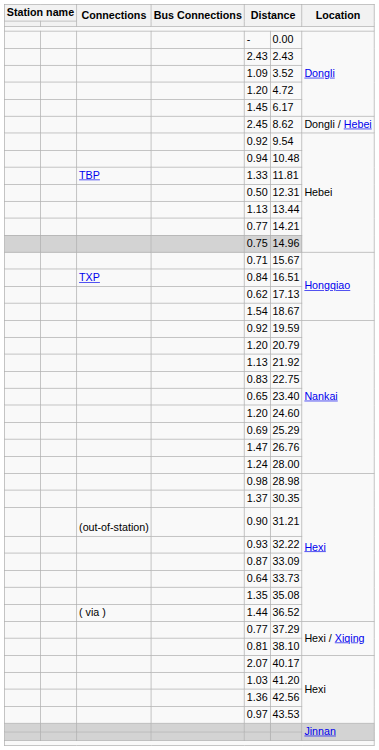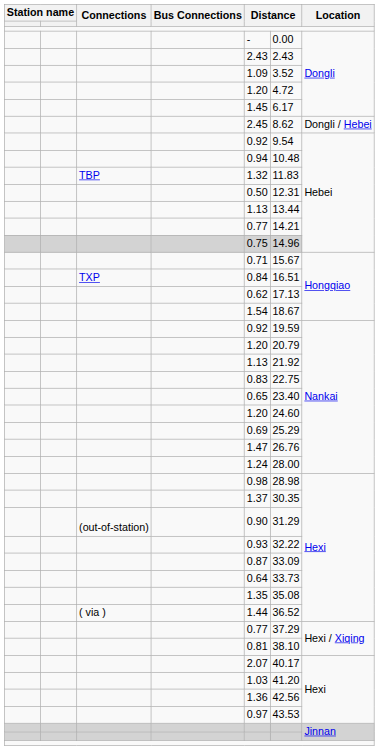(257, 175) 1.33 -> (257, 175) 1.32
(286, 175) 11.81 -> (286, 175) 11.83
(286, 521) 31.21 -> (286, 521) 31.29
